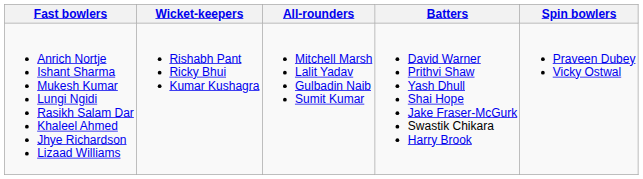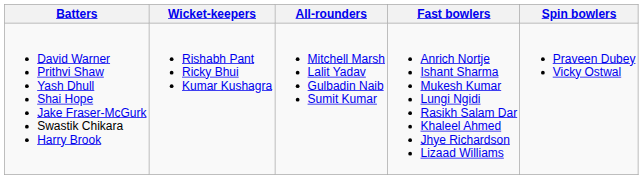columns swapped: (448, 14) <-> (70, 14)
